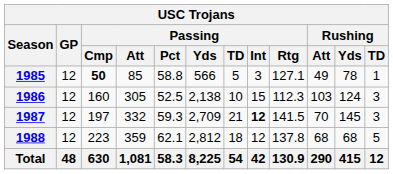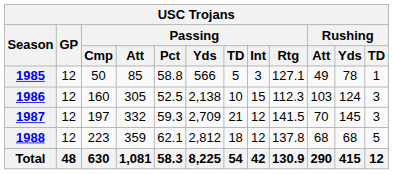(99, 76) bold -> (99, 76) normal
(258, 117) bold -> (258, 117) normal
